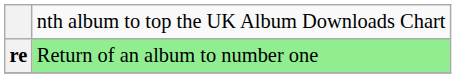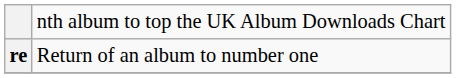(178, 55) lightgreen background -> (178, 55) no background
